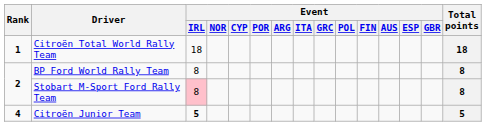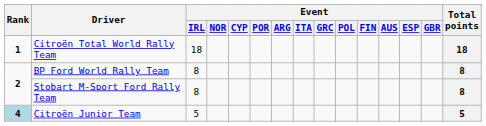(196, 92) pink background -> (196, 92) no background
(18, 113) no background -> (18, 113) lightblue background
(196, 113) bold -> (196, 113) normal
